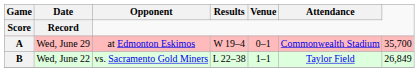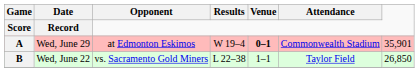(263, 43) normal -> (263, 43) bold
(398, 43) 35,700 -> (398, 43) 35,901
(398, 59) 26,849 -> (398, 59) 26,850
